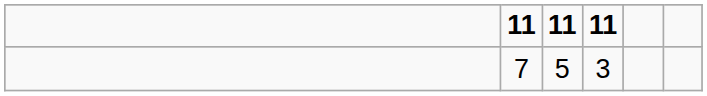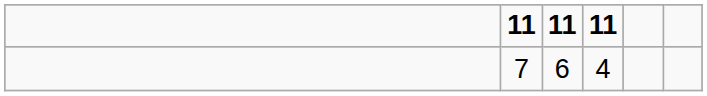(562, 68) 5 -> (562, 68) 6
(603, 68) 3 -> (603, 68) 4
